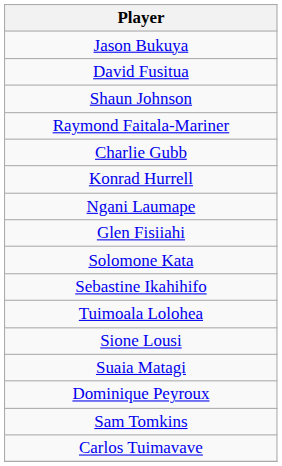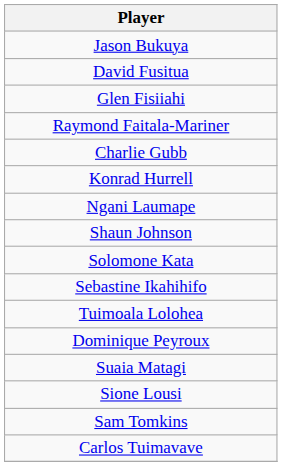(141, 98) Shaun Johnson -> (141, 98) Glen Fisiiahi
(141, 233) Glen Fisiiahi -> (141, 233) Shaun Johnson
(141, 340) Sione Lousi -> (141, 340) Dominique Peyroux
(141, 394) Dominique Peyroux -> (141, 394) Sione Lousi
